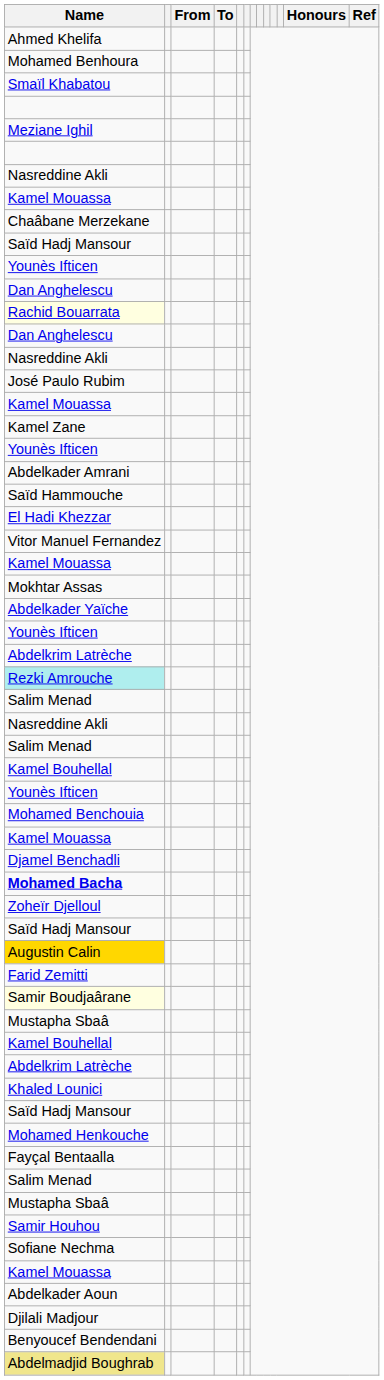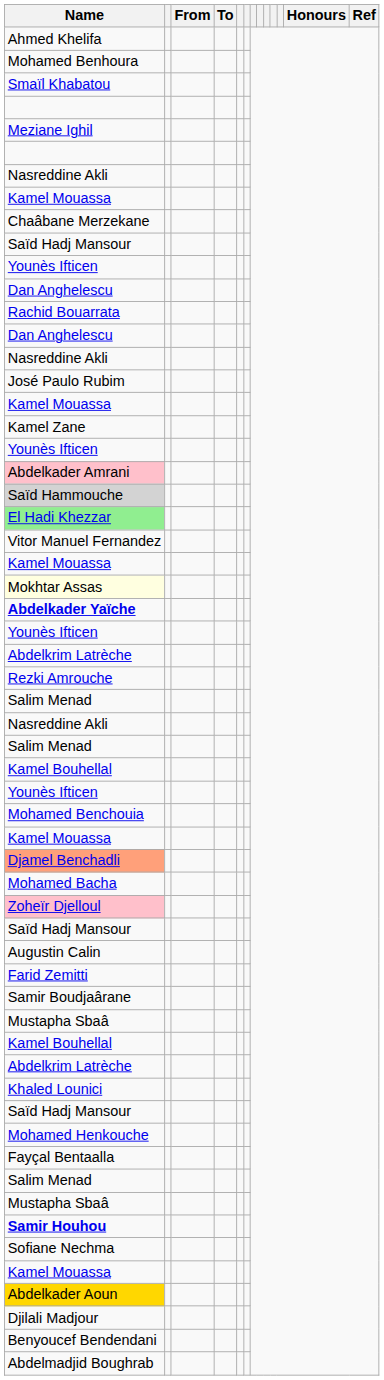(64, 312) lightyellow background -> (64, 312) no background
(69, 472) no background -> (69, 472) pink background
(65, 495) no background -> (65, 495) lightgrey background
(59, 518) no background -> (59, 518) lightgreen background
(55, 586) no background -> (55, 586) lightyellow background
(68, 609) normal -> (72, 609) bold
(60, 678) paleturquoise background -> (60, 678) no background
(64, 860) no background -> (64, 860) lightsalmon background
(65, 883) bold -> (62, 883) normal
(54, 906) no background -> (54, 906) pink background
(54, 952) gold background -> (54, 952) no background
(69, 997) lightyellow background -> (69, 997) no background
(54, 1226) normal -> (57, 1226) bold
(63, 1294) no background -> (63, 1294) gold background
(81, 1363) khaki background -> (81, 1363) no background
